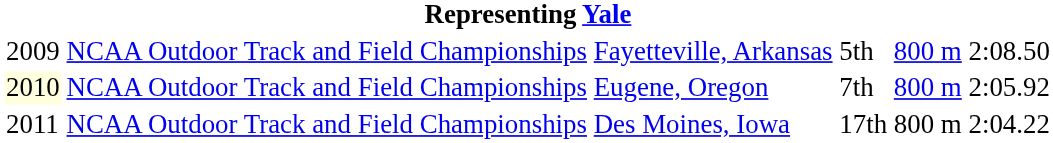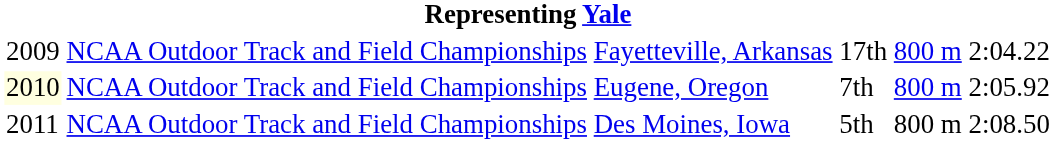(856, 50) 5th -> (863, 50) 17th
(1009, 50) 2:08.50 -> (1009, 50) 2:04.22
(863, 124) 17th -> (856, 124) 5th
(1009, 124) 2:04.22 -> (1009, 124) 2:08.50
